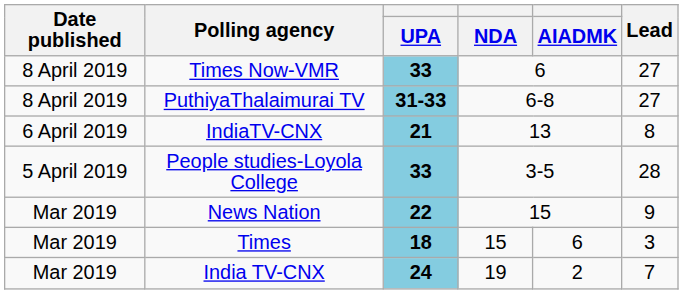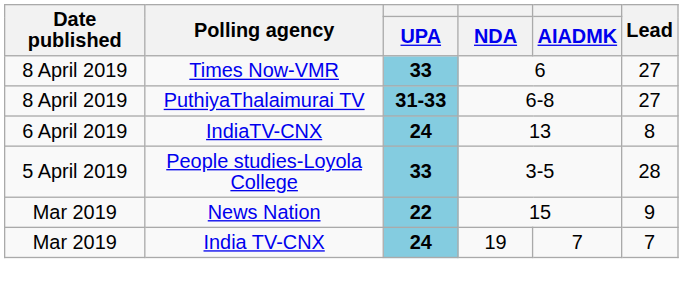(421, 131) 21 -> (421, 131) 24
- row: (264, 242)
(577, 273) 2 -> (577, 242) 7
